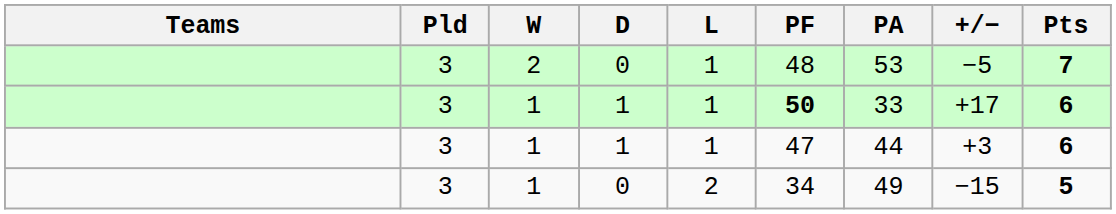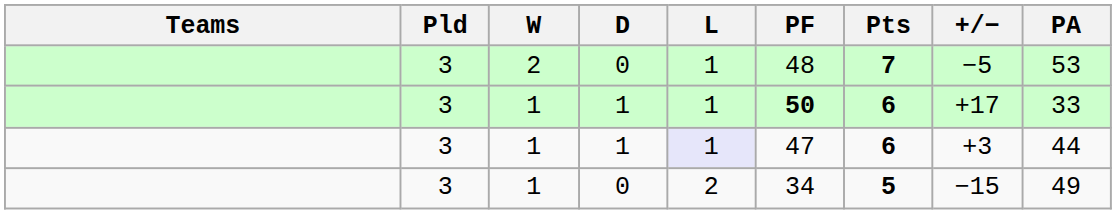columns swapped: (889, 25) <-> (1066, 25)
(711, 147) no background -> (711, 147) lavender background
